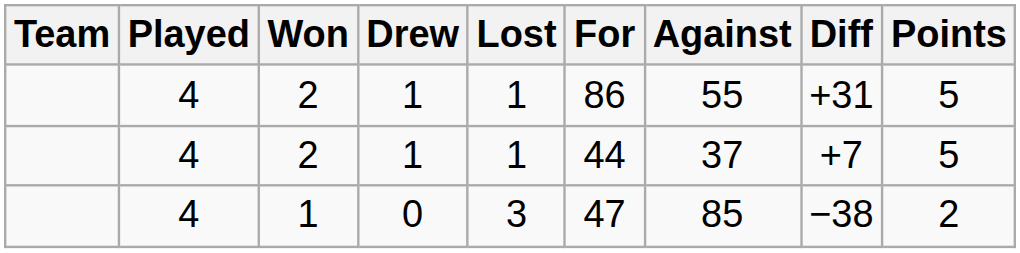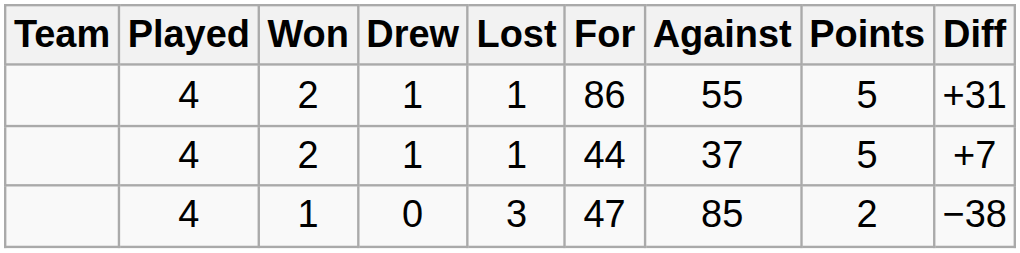columns swapped: (841, 34) <-> (949, 34)
